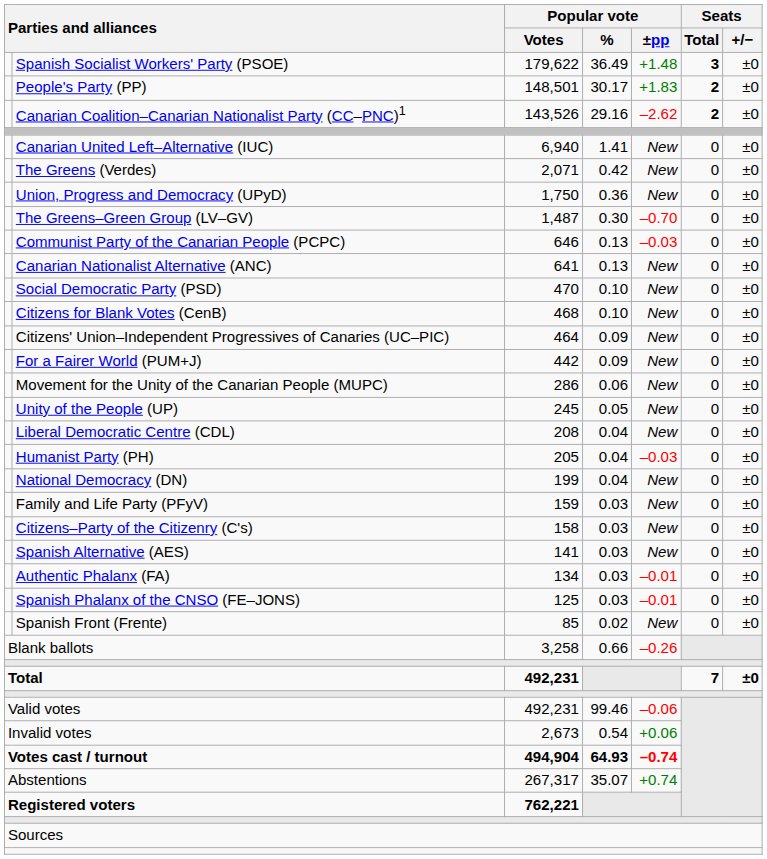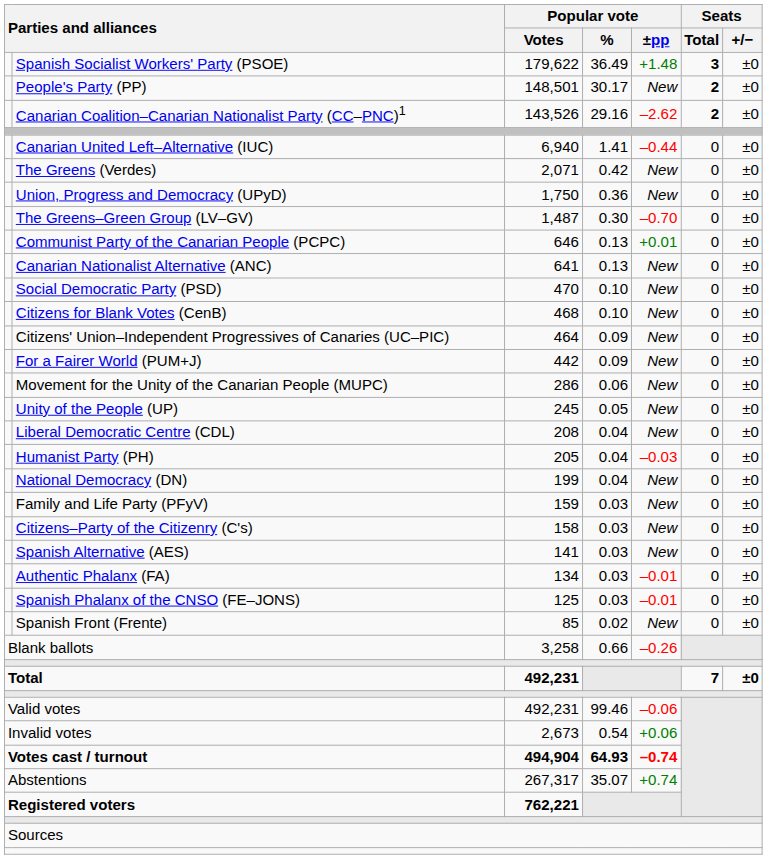(658, 87) +1.83 -> (662, 87) New
(662, 146) New -> (659, 146) –0.44
(659, 242) –0.03 -> (658, 242) +0.01
